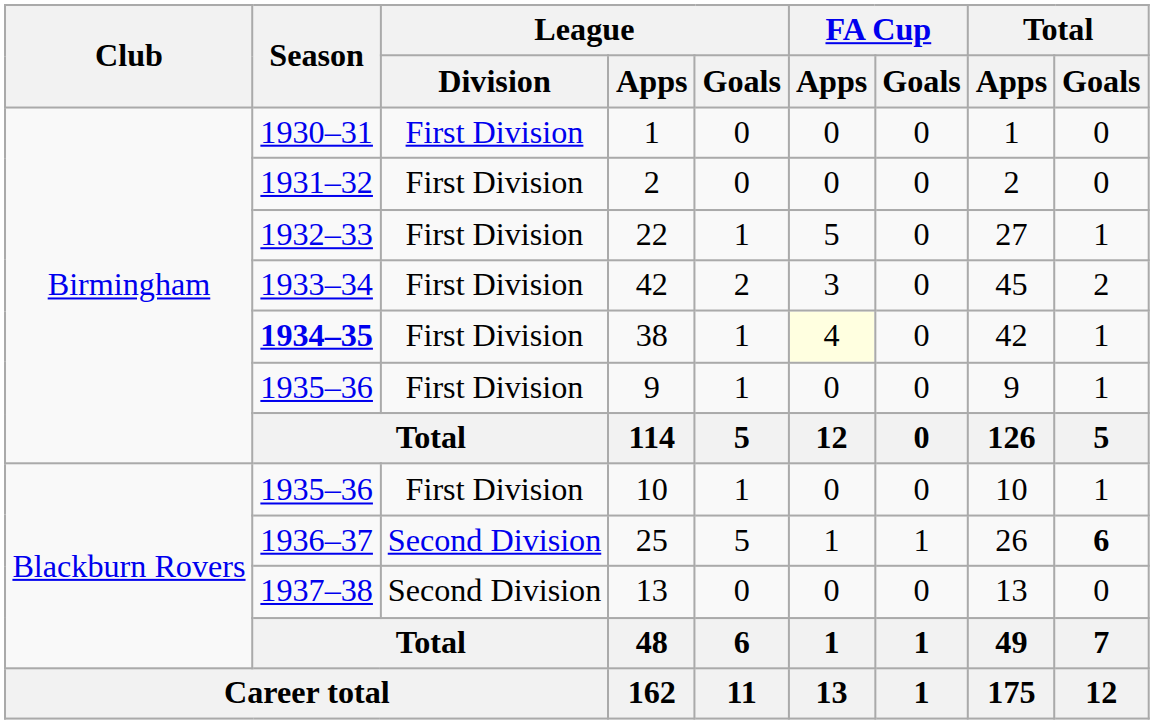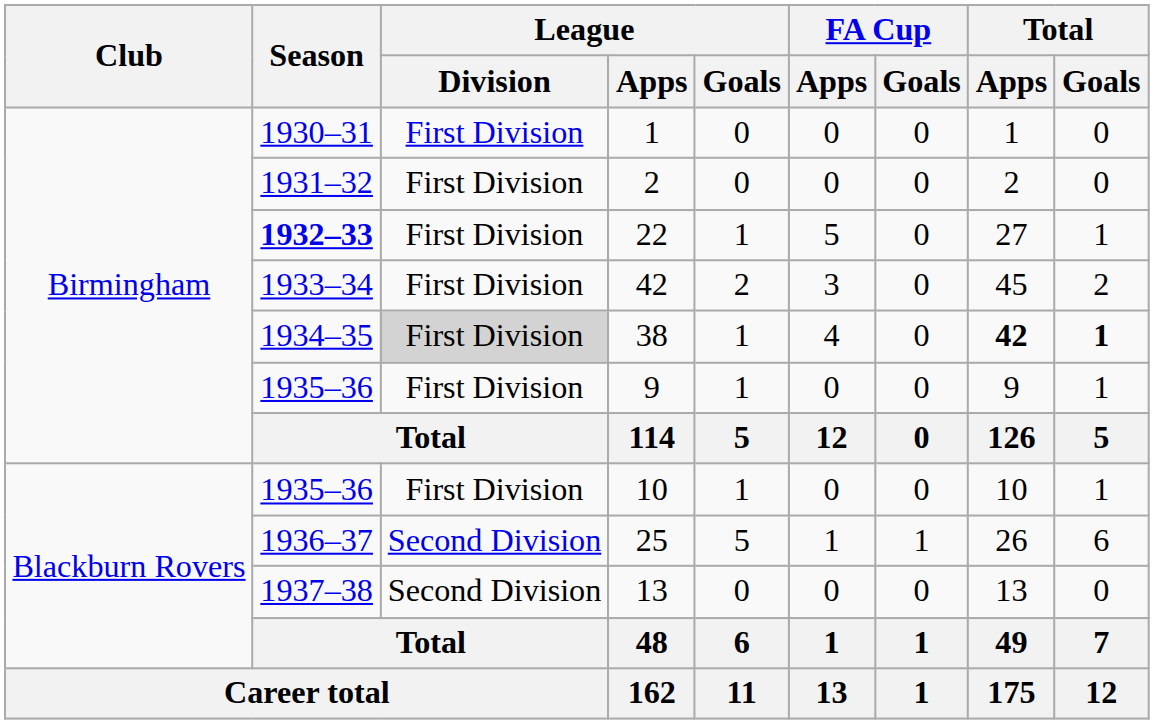(317, 234) normal -> (317, 234) bold
(317, 336) bold -> (317, 336) normal
(495, 336) no background -> (495, 336) lightgrey background
(832, 336) lightyellow background -> (832, 336) no background
(1011, 336) normal -> (1011, 336) bold
(1101, 336) normal -> (1101, 336) bold
(1101, 540) bold -> (1101, 540) normal
